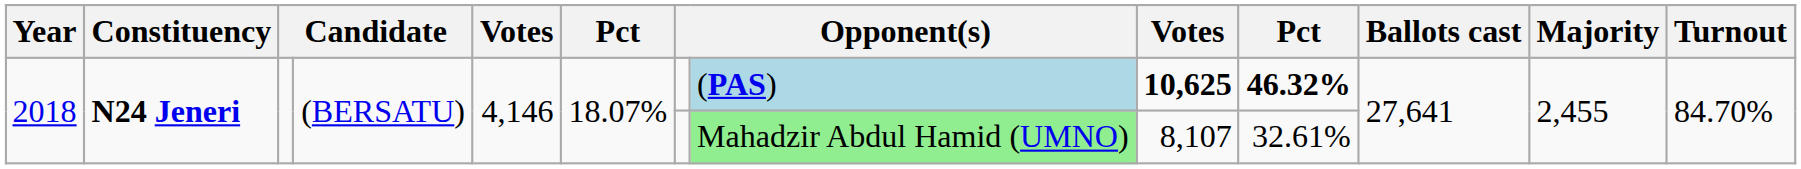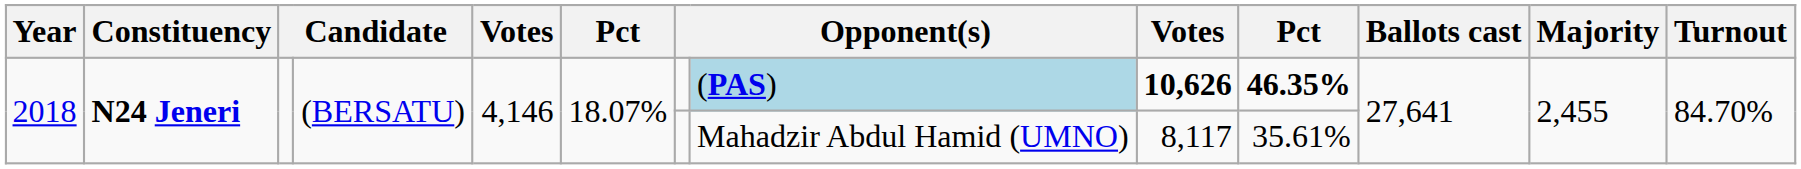(1188, 83) 10,625 -> (1188, 83) 10,626
(1299, 83) 46.32% -> (1299, 83) 46.35%
(913, 136) lightgreen background -> (913, 136) no background
(1196, 136) 8,107 -> (1196, 136) 8,117
(1301, 136) 32.61% -> (1301, 136) 35.61%
